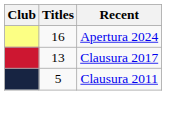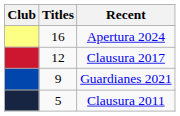(58, 57) 13 -> (58, 57) 12
+ row: (126, 79)
